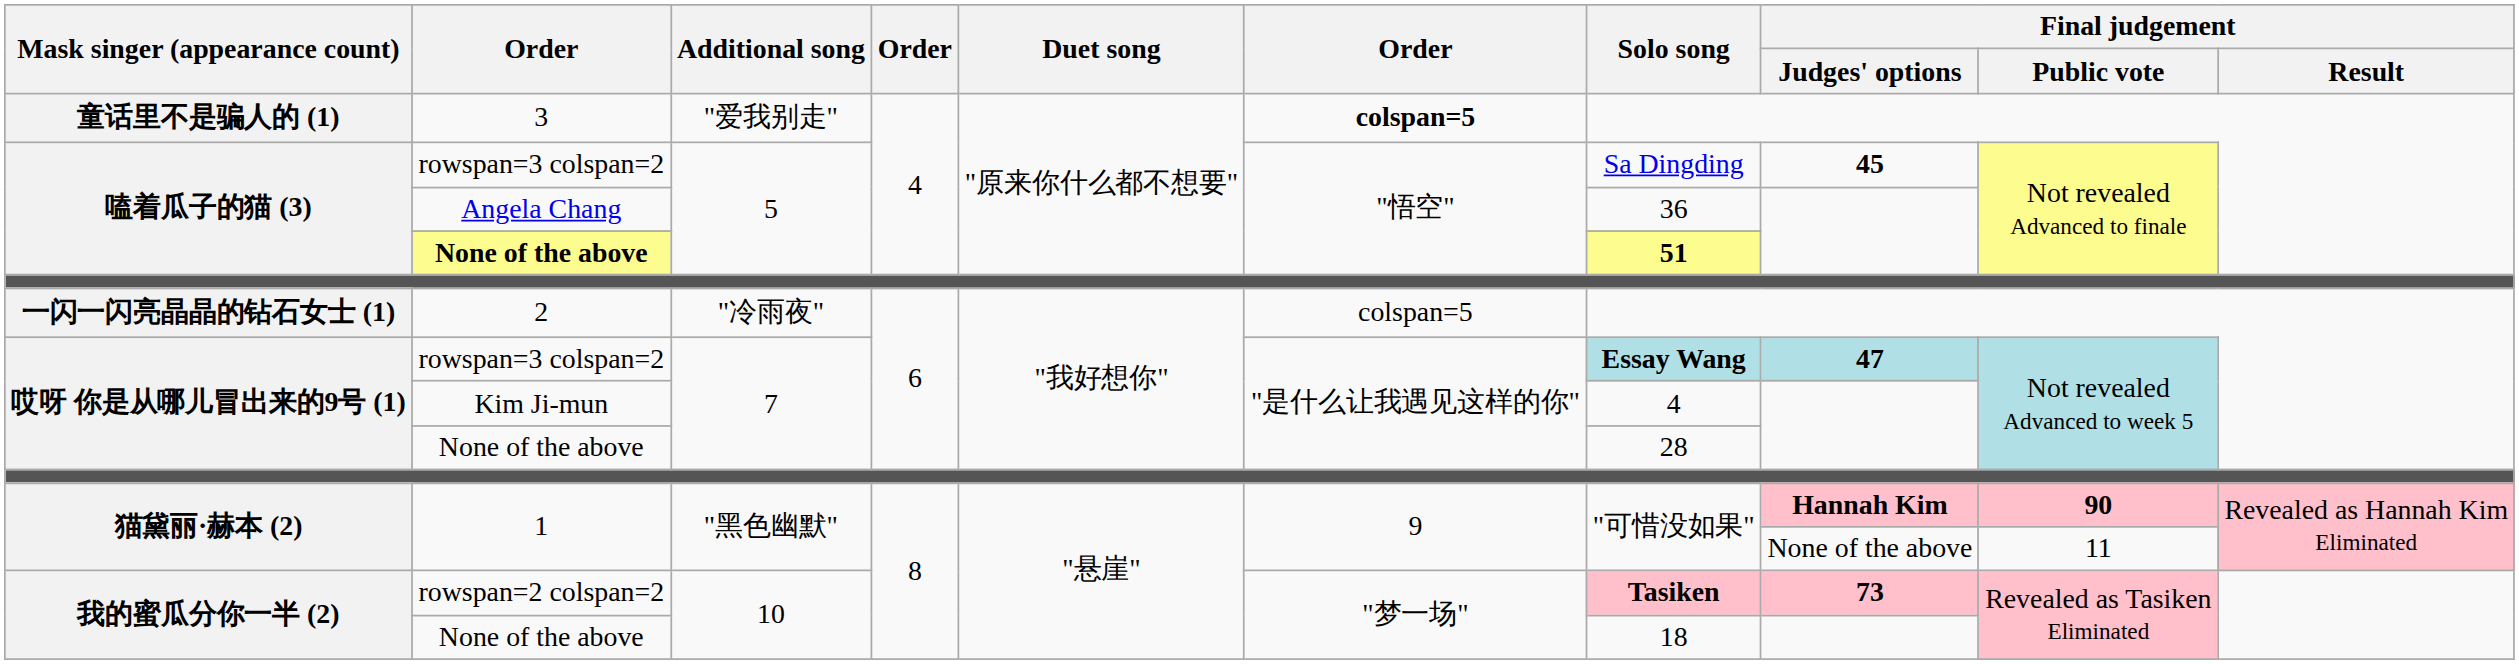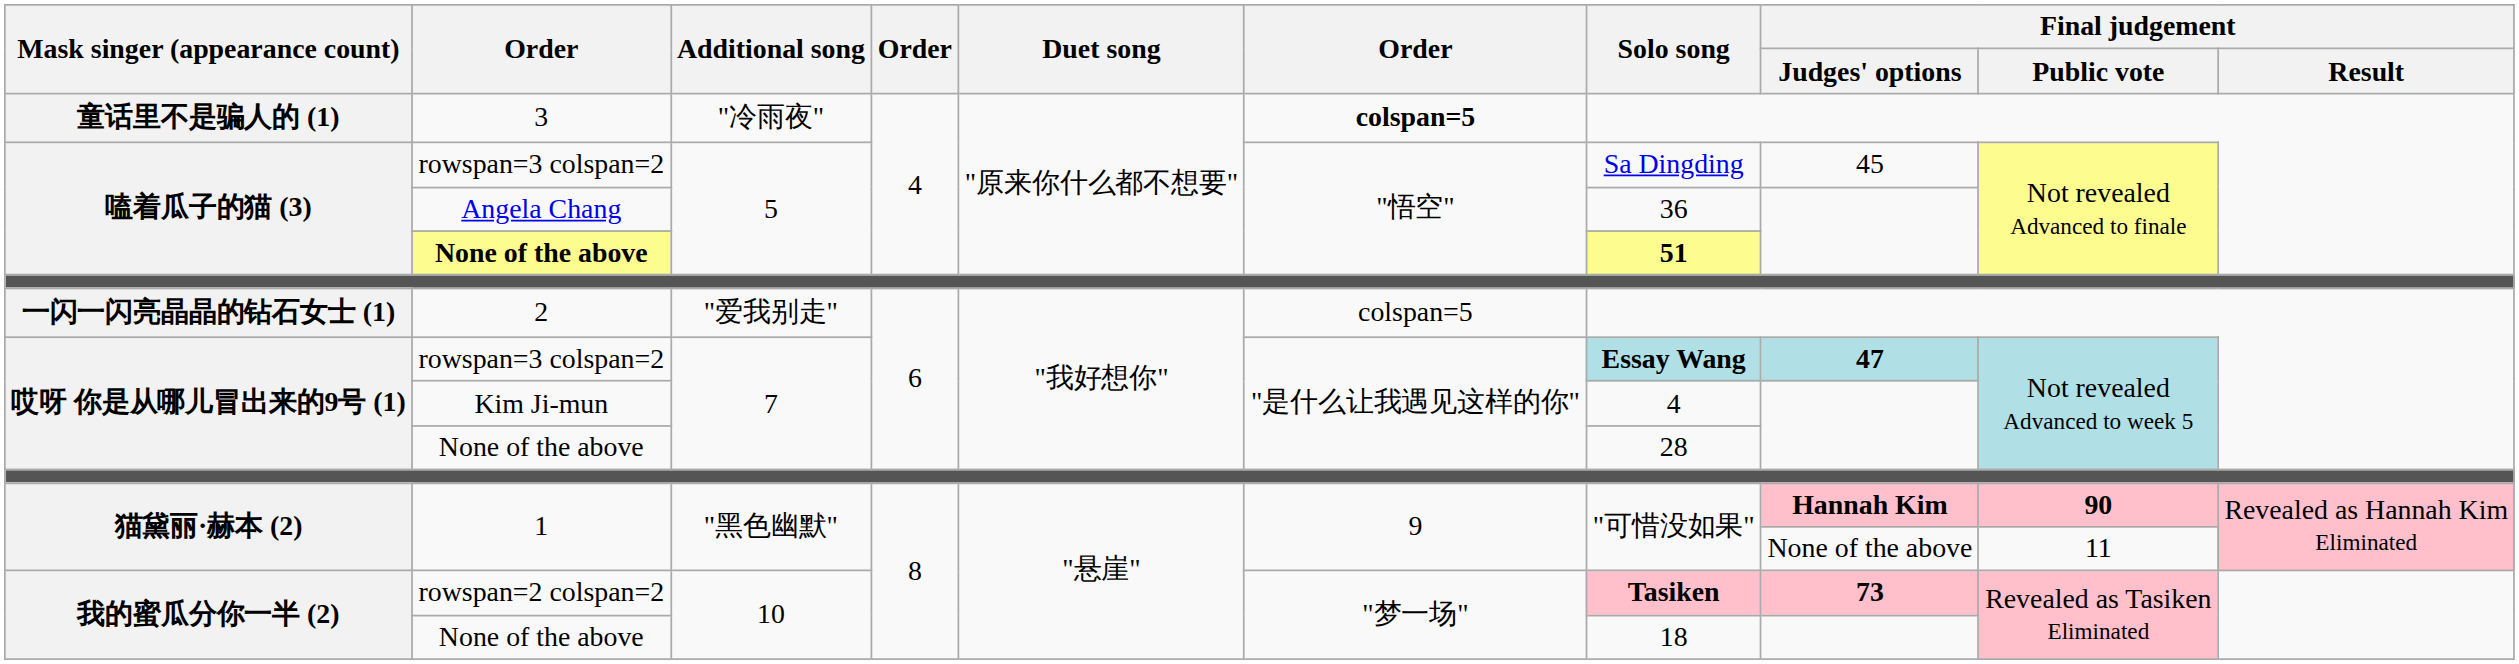(771, 116) "爱我别走" -> (771, 116) "冷雨夜"
(1870, 164) bold -> (1870, 164) normal
(771, 311) "冷雨夜" -> (771, 311) "爱我别走"
